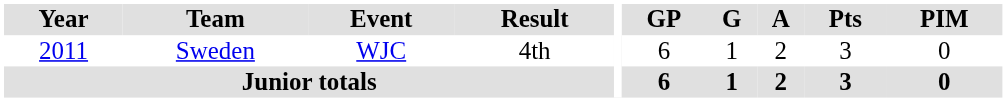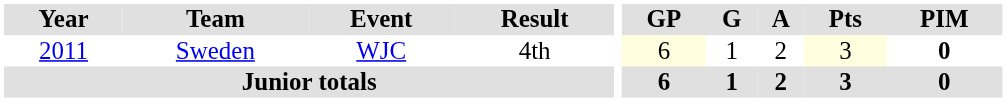(664, 50) no background -> (664, 50) lightyellow background
(845, 50) no background -> (845, 50) lightyellow background
(944, 50) normal -> (944, 50) bold
